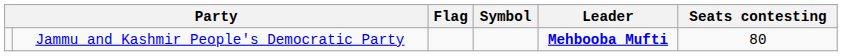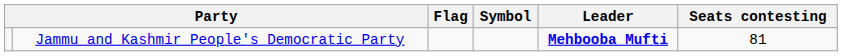(758, 40) 80 -> (758, 40) 81
